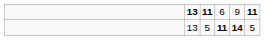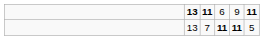(207, 27) 5 -> (207, 27) 7
(237, 27) 14 -> (237, 27) 11
